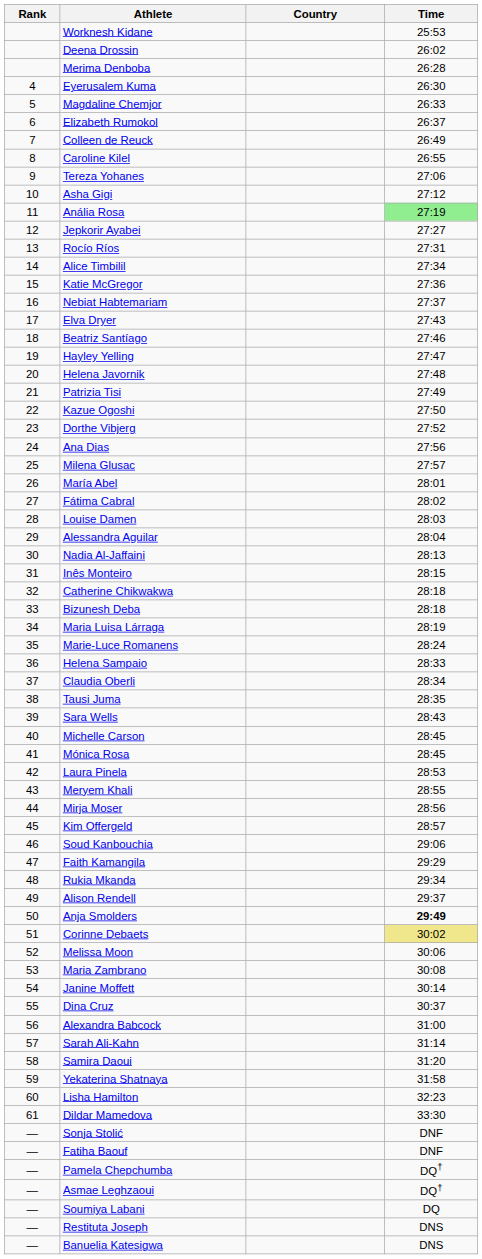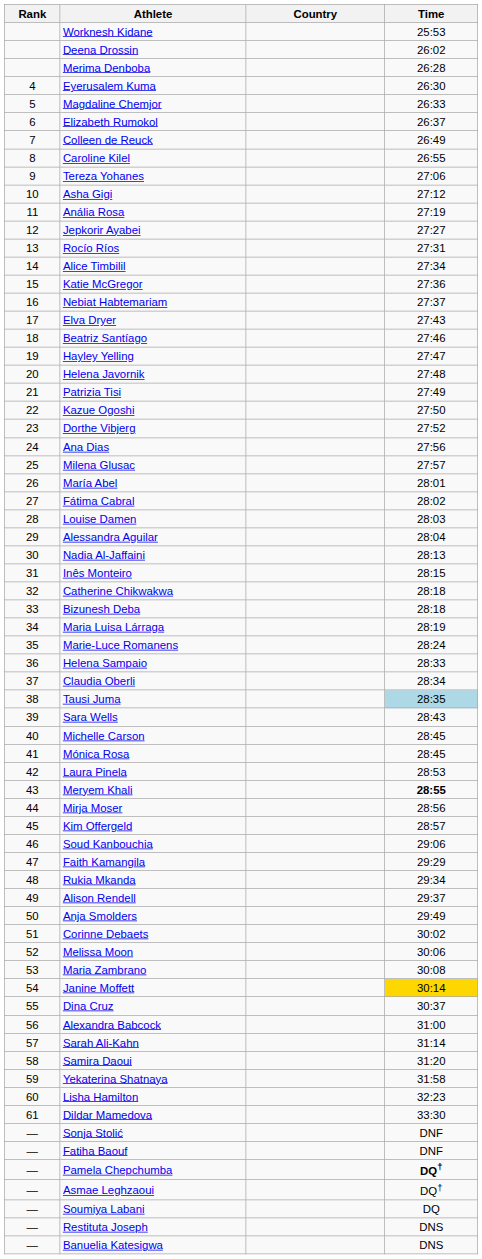(431, 212) lightgreen background -> (431, 212) no background
(431, 699) no background -> (431, 699) lightblue background
(431, 790) normal -> (431, 790) bold
(431, 916) bold -> (431, 916) normal
(431, 934) khaki background -> (431, 934) no background
(431, 988) no background -> (431, 988) gold background
(431, 1170) normal -> (431, 1170) bold
